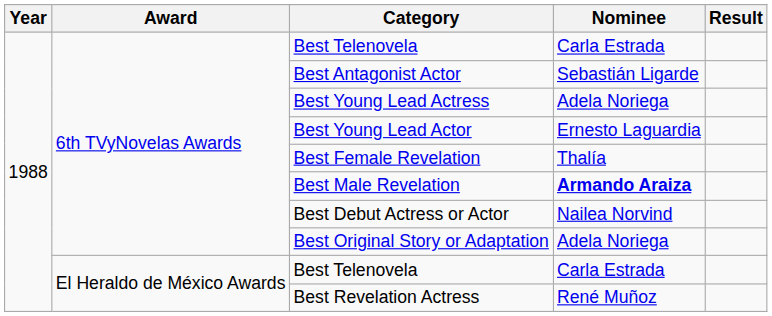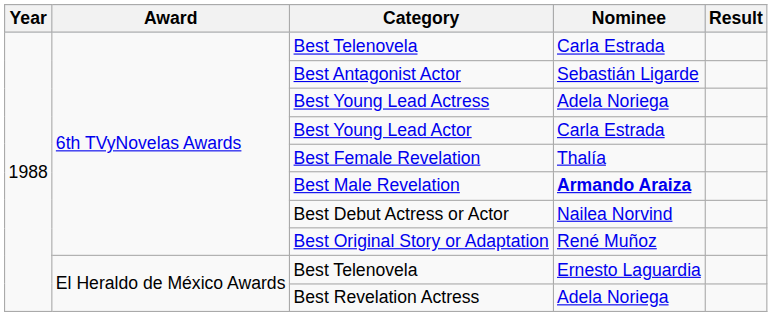(629, 130) Ernesto Laguardia -> (611, 130) Carla Estrada
(613, 241) Adela Noriega -> (607, 241) René Muñoz
(611, 269) Carla Estrada -> (629, 269) Ernesto Laguardia
(607, 297) René Muñoz -> (613, 297) Adela Noriega
